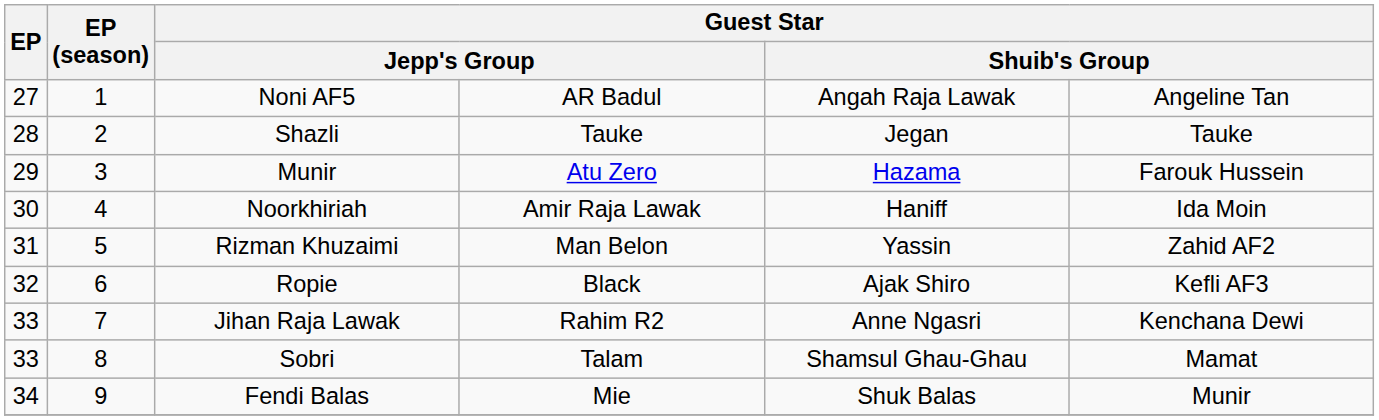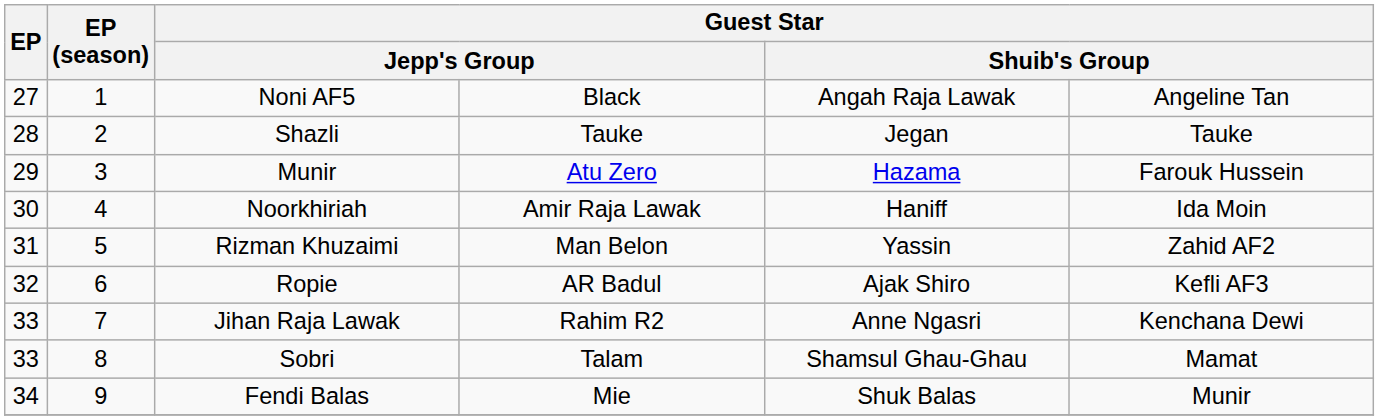(612, 97) AR Badul -> (612, 97) Black
(612, 284) Black -> (612, 284) AR Badul
